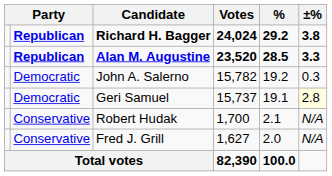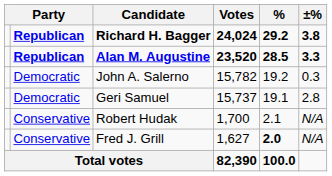(311, 98) lightyellow background -> (311, 98) no background
(272, 139) normal -> (272, 139) bold
